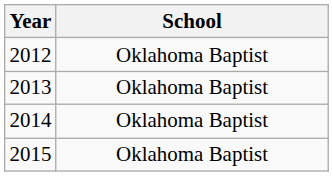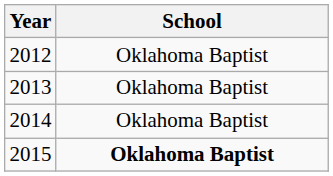(192, 154) normal -> (192, 154) bold
